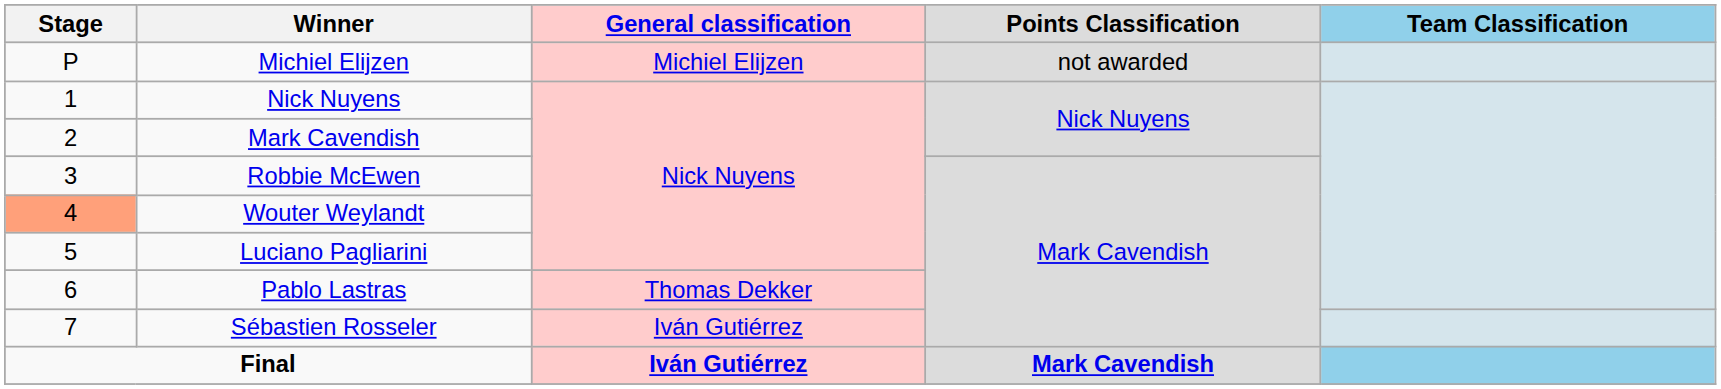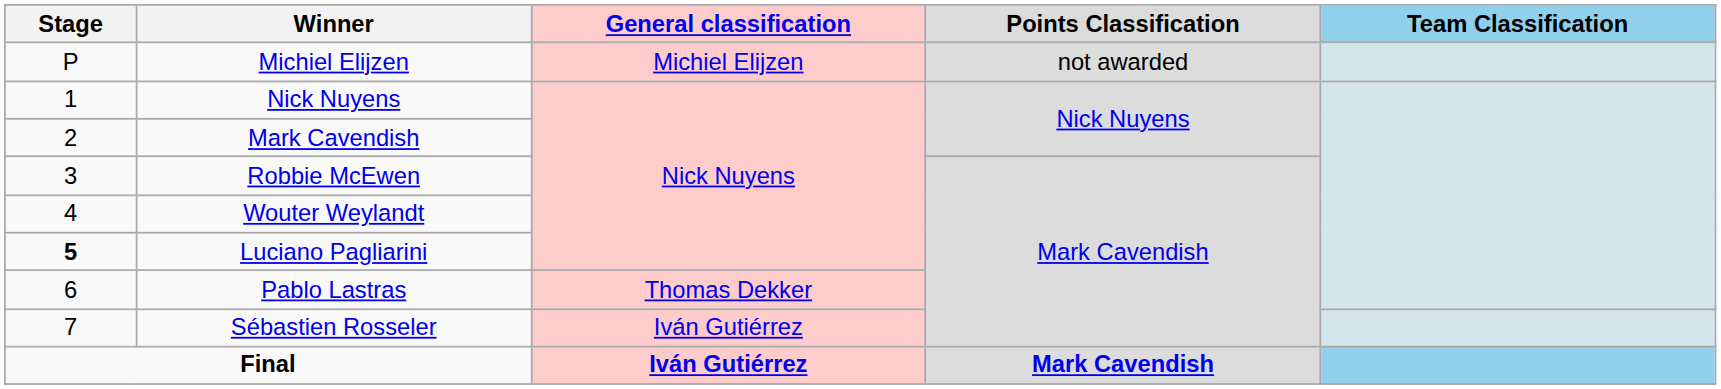(71, 214) lightsalmon background -> (71, 214) no background
(71, 252) normal -> (71, 252) bold
